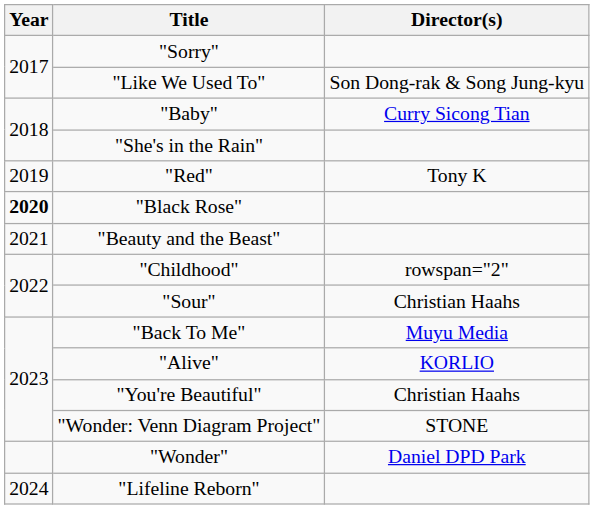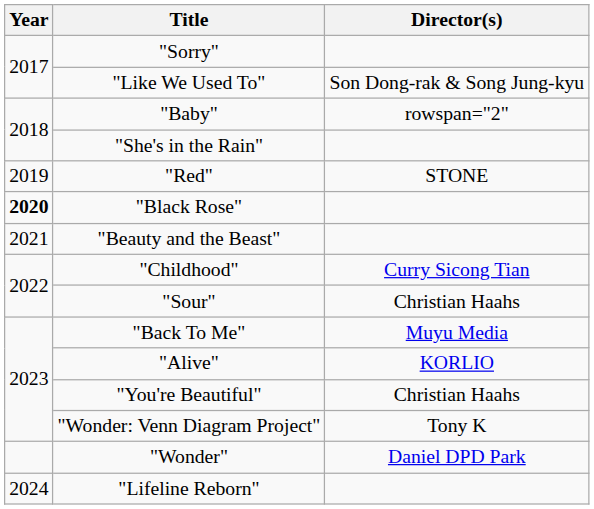(457, 113) Curry Sicong Tian -> (457, 113) rowspan="2"
(457, 176) Tony K -> (457, 176) STONE
(457, 269) rowspan="2" -> (457, 269) Curry Sicong Tian
(457, 425) STONE -> (457, 425) Tony K
